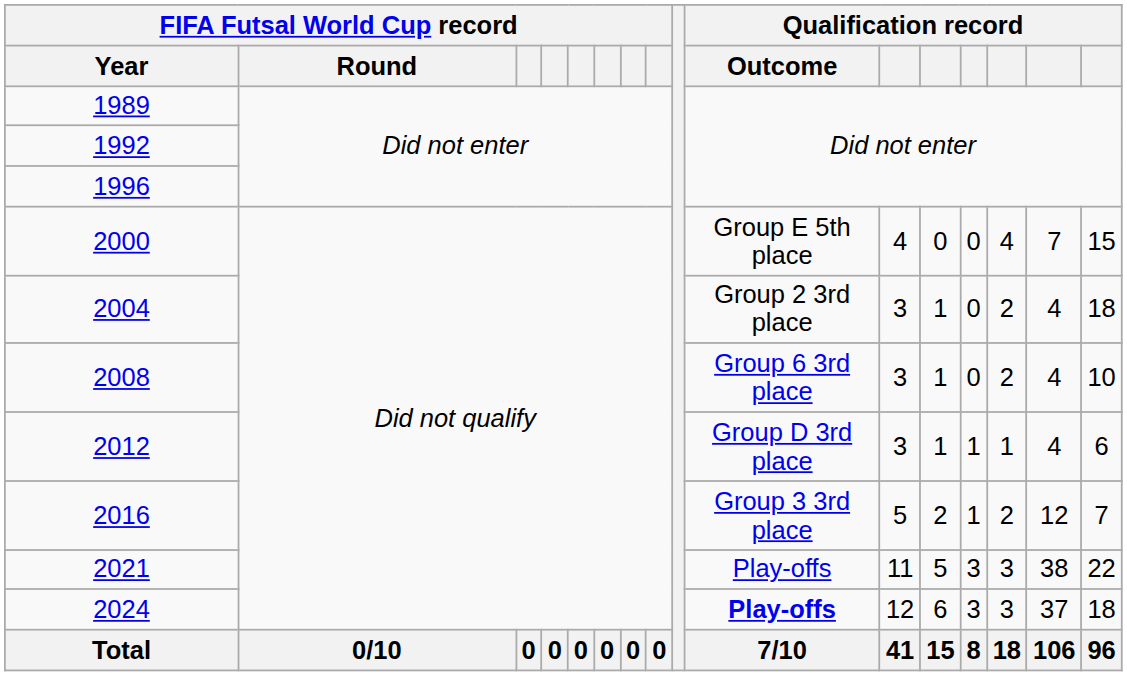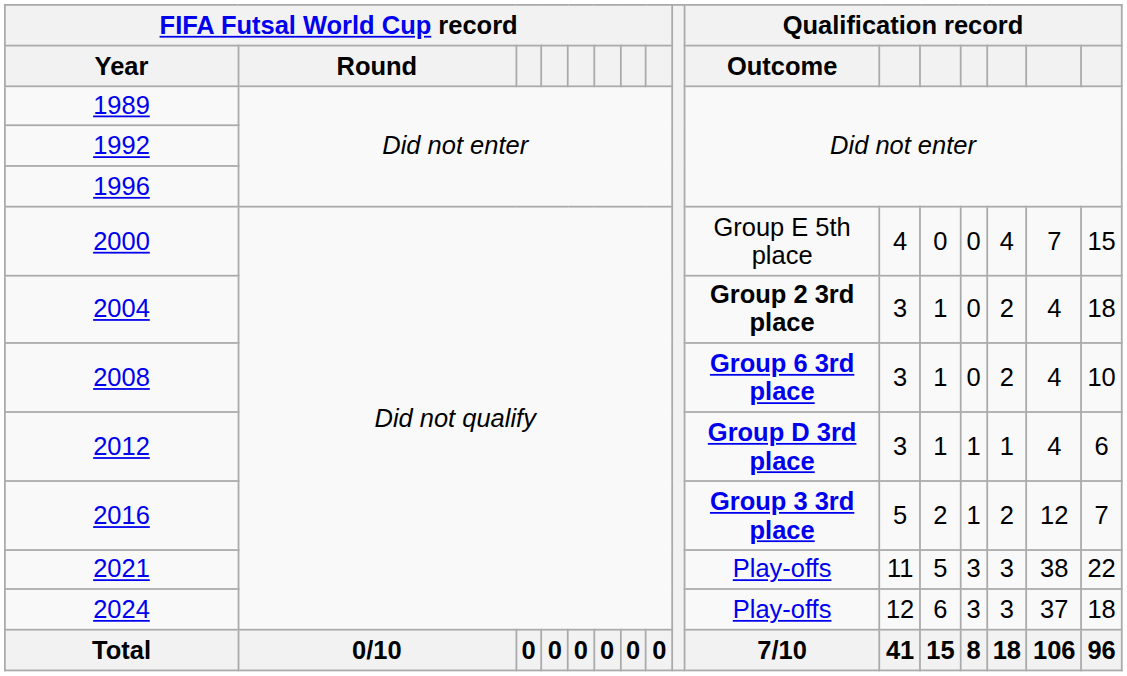(782, 309) normal -> (782, 309) bold
(782, 378) normal -> (782, 378) bold
(782, 447) normal -> (782, 447) bold
(782, 515) normal -> (782, 515) bold
(782, 610) bold -> (782, 610) normal
